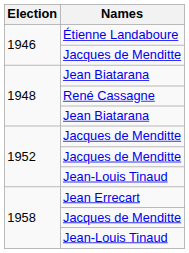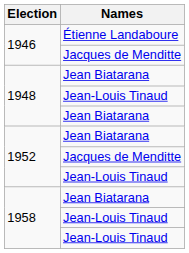(109, 95) René Cassagne -> (115, 95) Jean-Louis Tinaud
(122, 136) Jacques de Menditte -> (106, 136) Jean Biatarana
(101, 197) Jean Errecart -> (106, 197) Jean Biatarana
(122, 217) Jacques de Menditte -> (115, 217) Jean-Louis Tinaud
